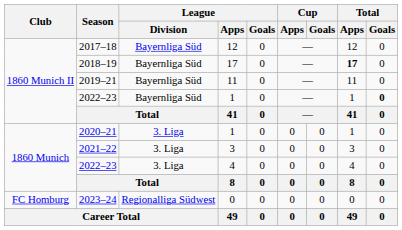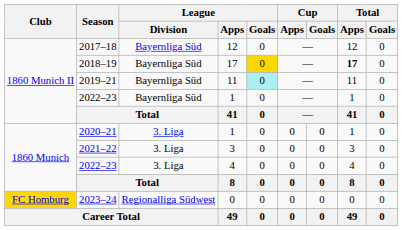(262, 64) no background -> (262, 64) gold background
(262, 81) no background -> (262, 81) paleturquoise background
(382, 98) bold -> (382, 98) normal
(40, 200) no background -> (40, 200) gold background
